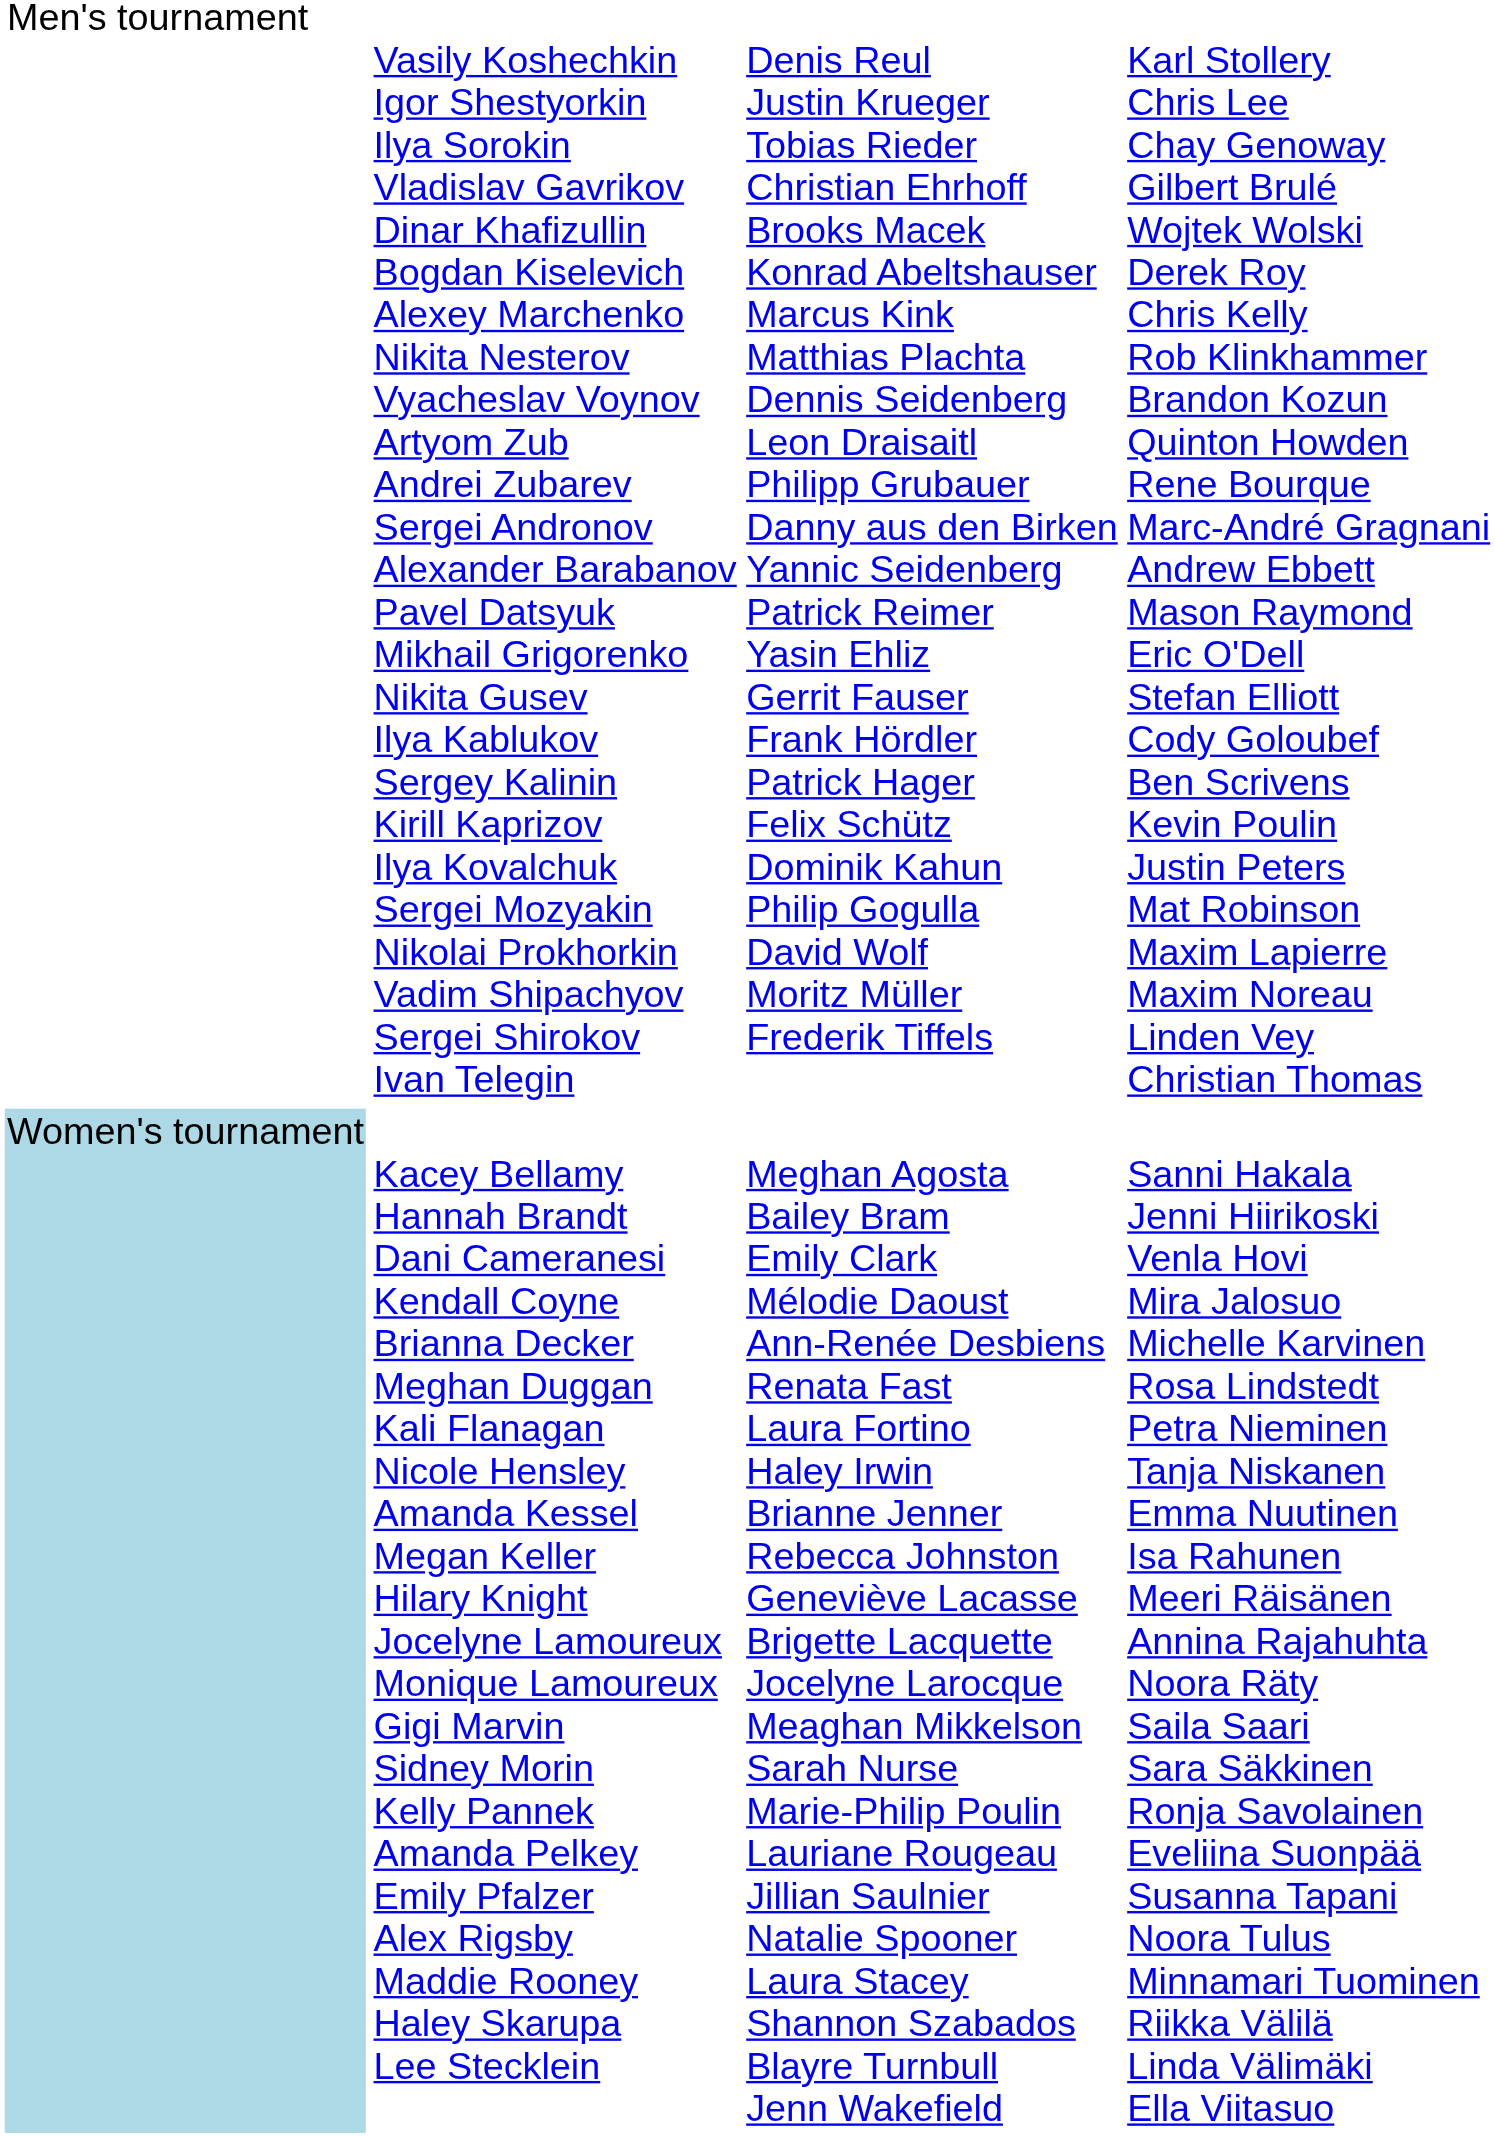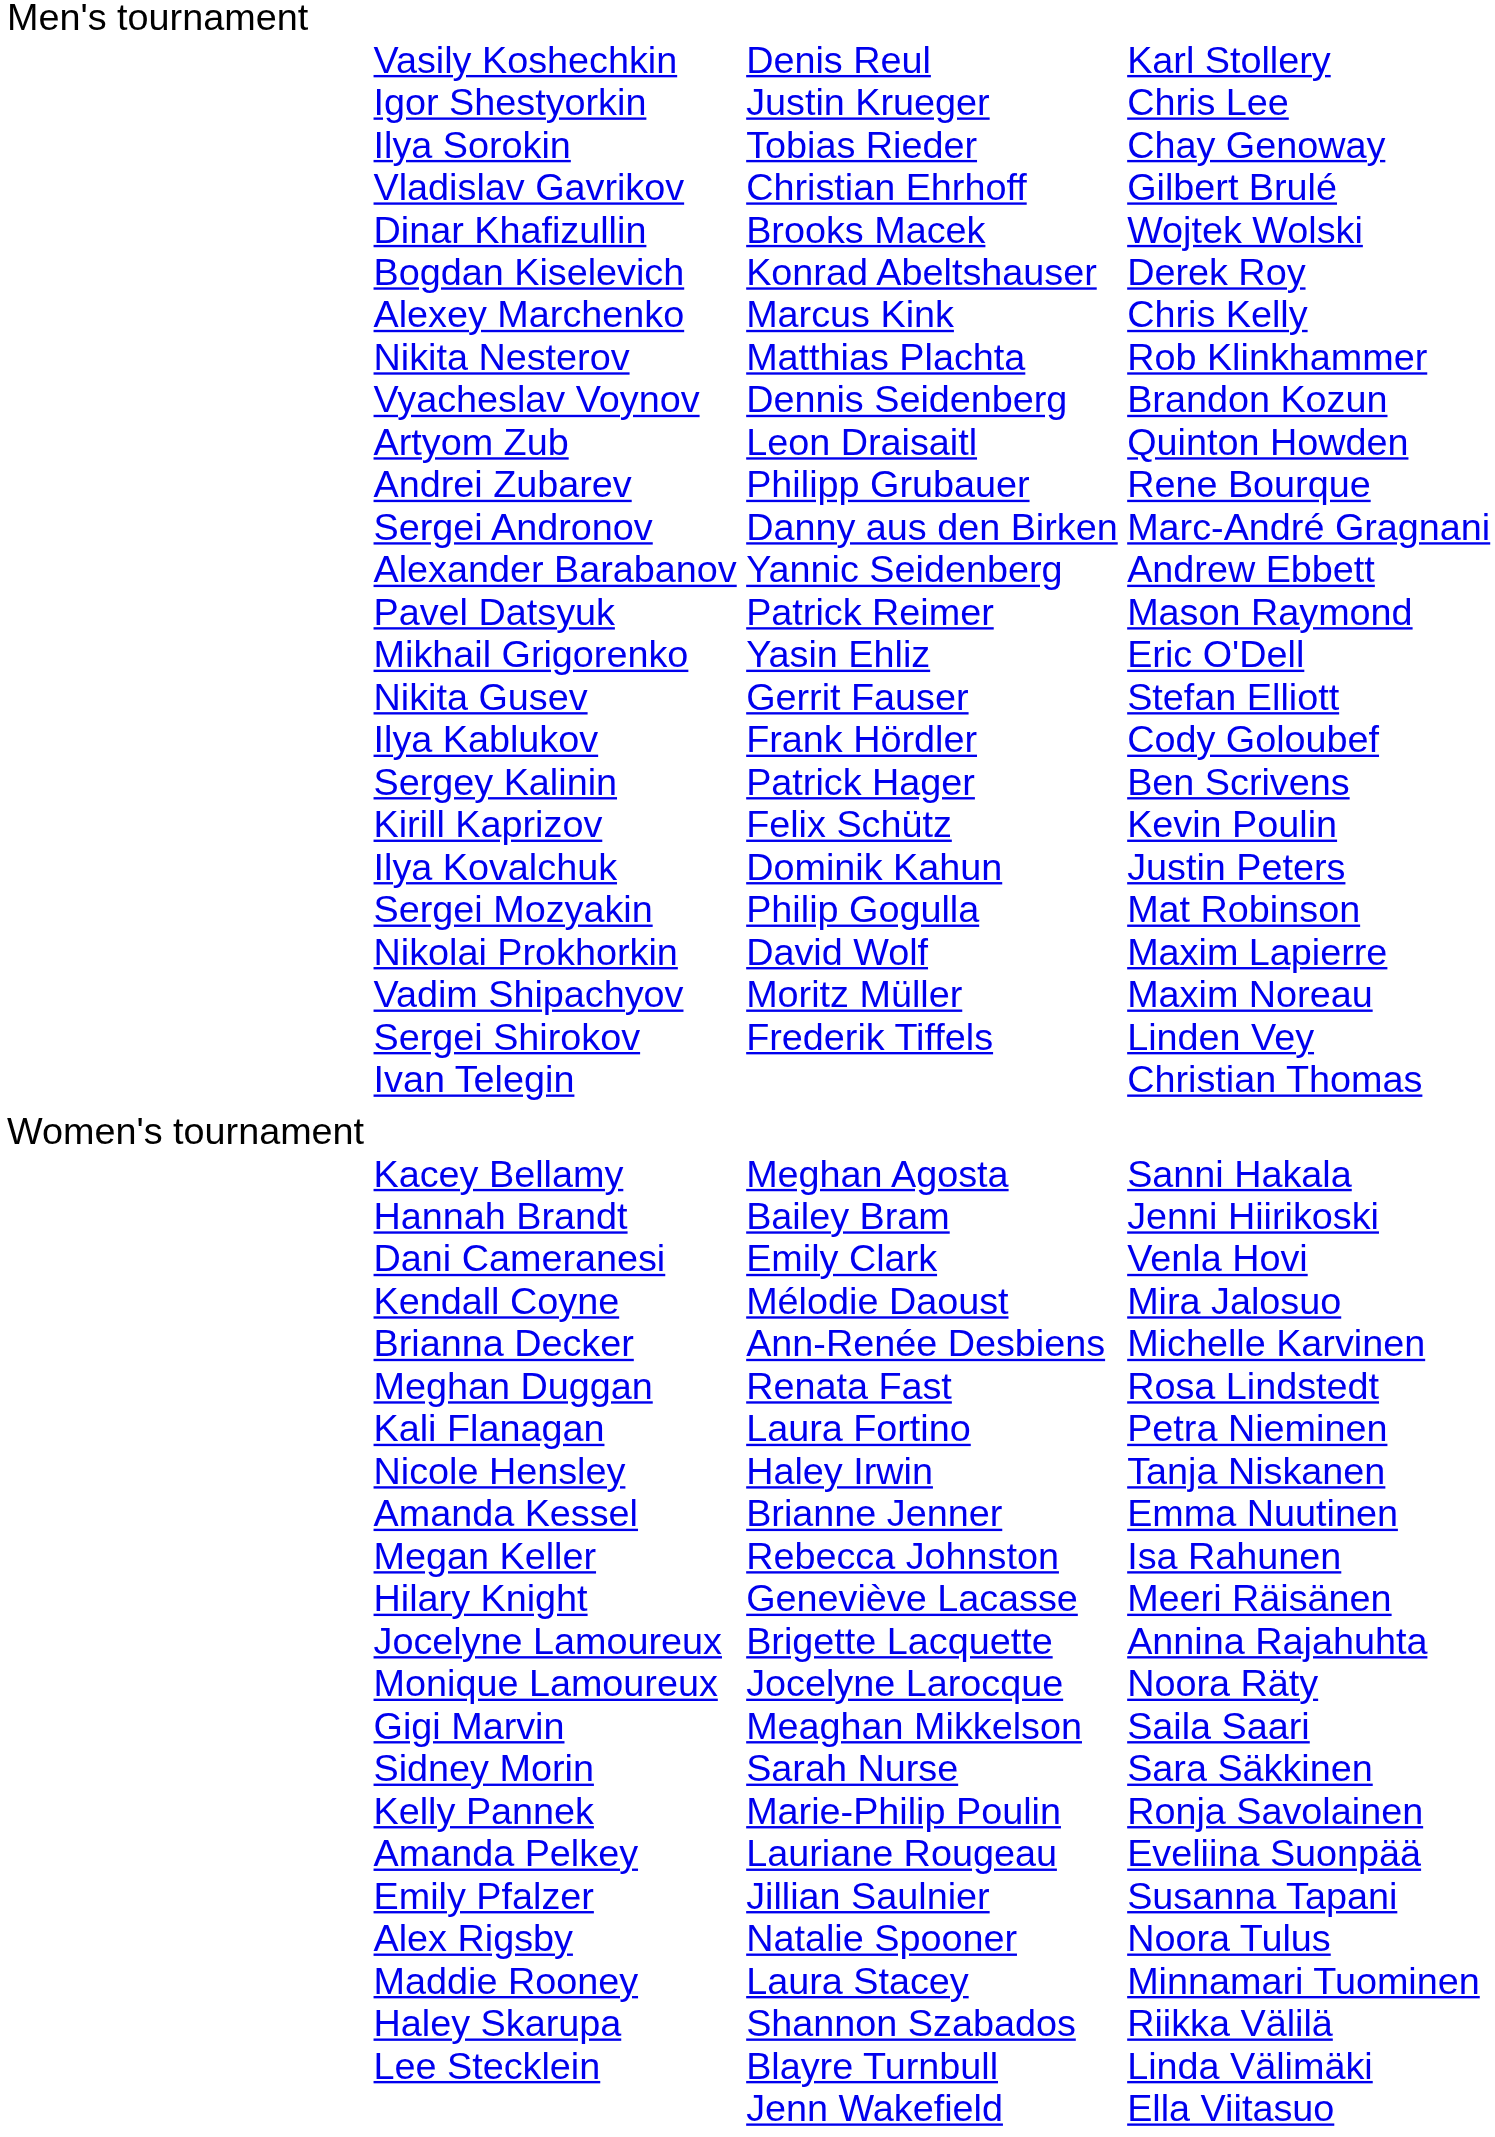(186, 1131) lightblue background -> (186, 1131) no background
